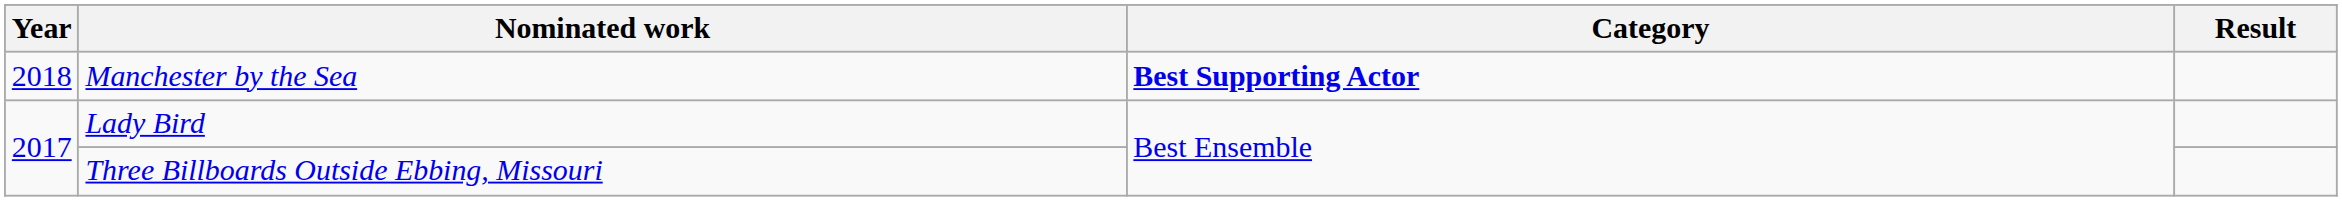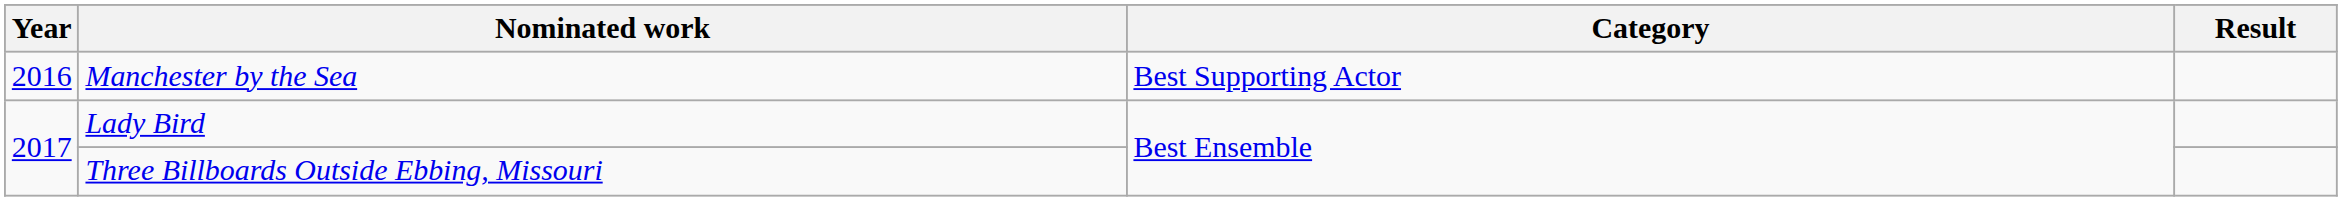(42, 75) 2018 -> (42, 75) 2016
(1276, 75) bold -> (1267, 75) normal
